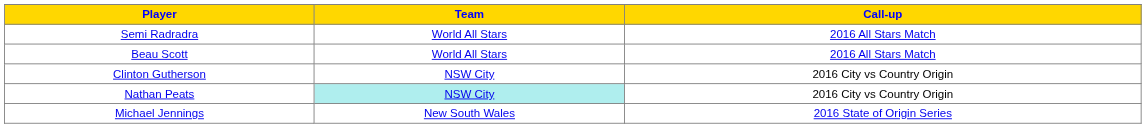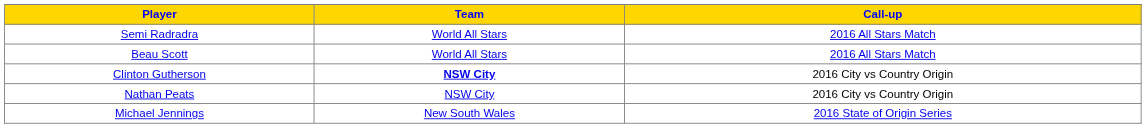(469, 74) normal -> (469, 74) bold
(469, 94) paleturquoise background -> (469, 94) no background
